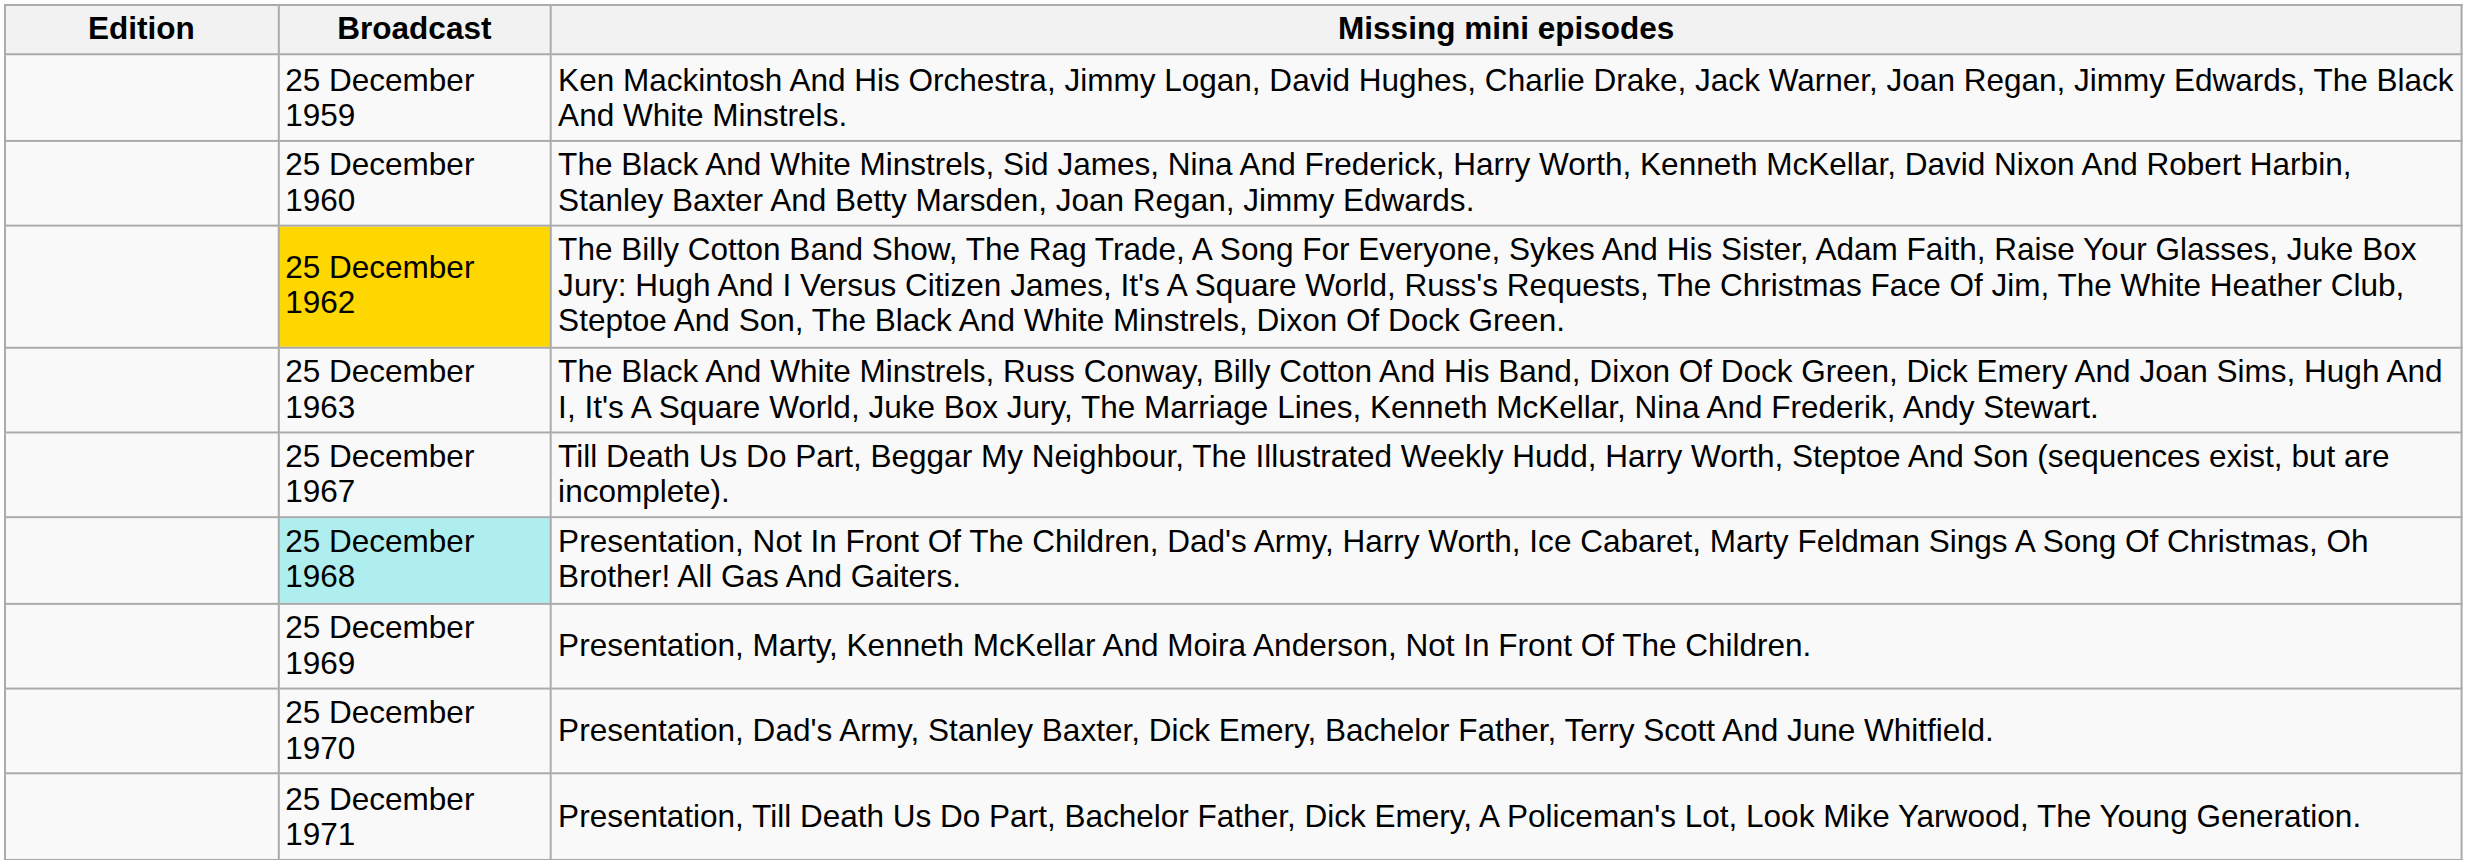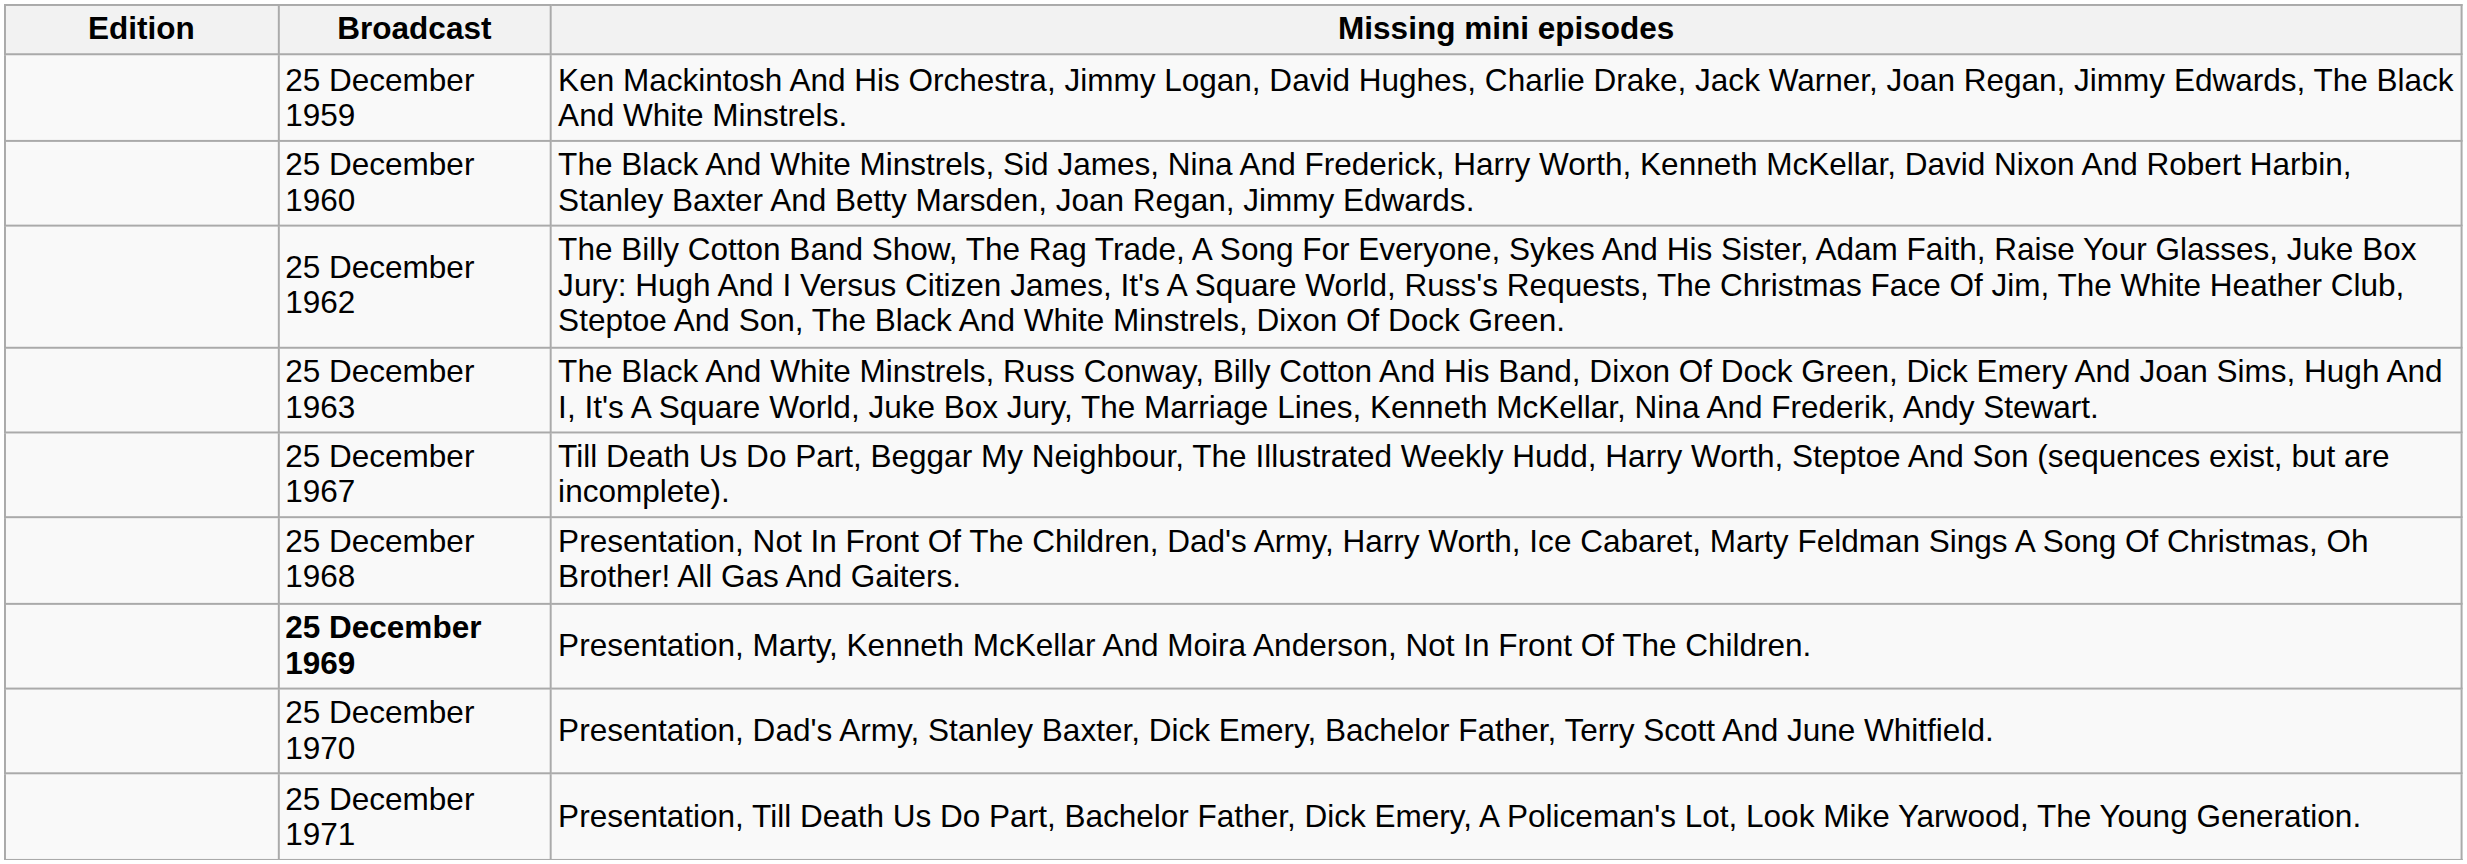(380, 285) gold background -> (380, 285) no background
(380, 559) paleturquoise background -> (380, 559) no background
(380, 645) normal -> (383, 645) bold
